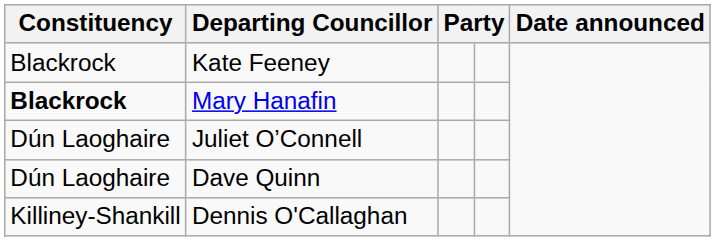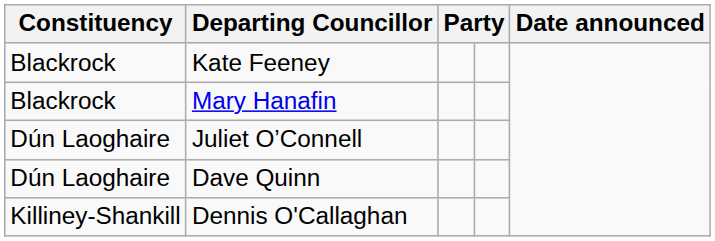(69, 100) bold -> (63, 100) normal
